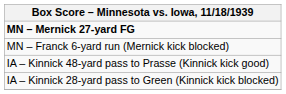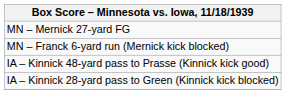(71, 30) bold -> (68, 30) normal
